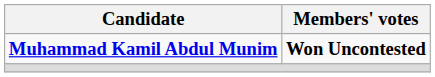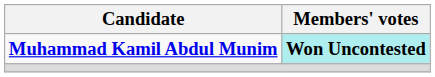(356, 48) no background -> (356, 48) paleturquoise background
